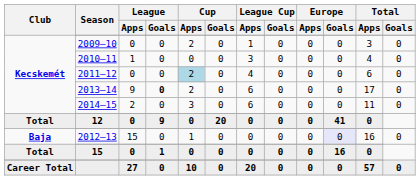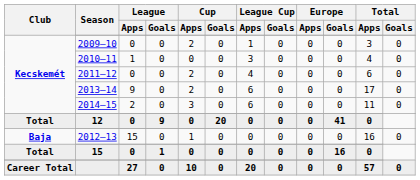(191, 74) lightblue background -> (191, 74) no background
(162, 89) bold -> (162, 89) normal
(340, 136) lavender background -> (340, 136) no background
